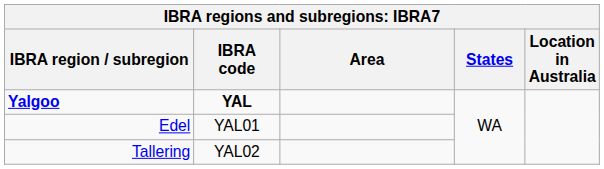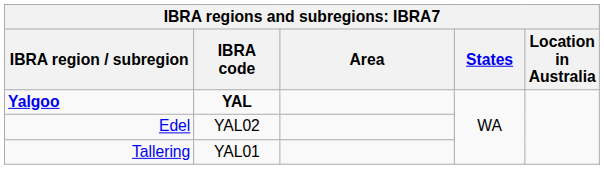(237, 126) YAL01 -> (237, 126) YAL02
(237, 151) YAL02 -> (237, 151) YAL01
